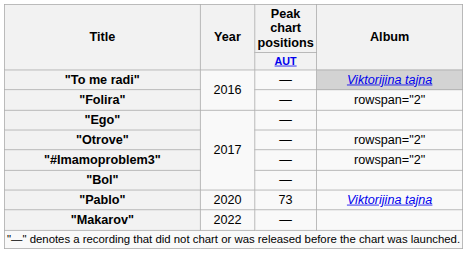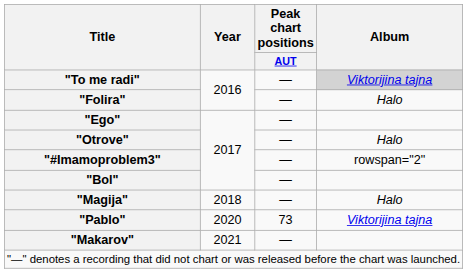(390, 99) rowspan="2" -> (390, 99) Halo
(390, 140) rowspan="2" -> (390, 140) Halo
+ row: (102, 200)
(227, 220) 2022 -> (227, 240) 2021
